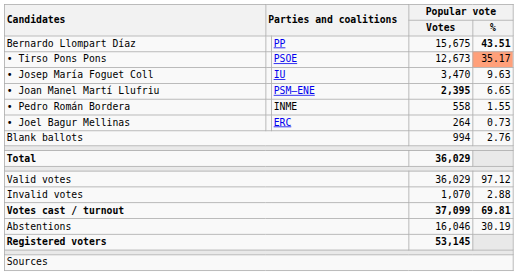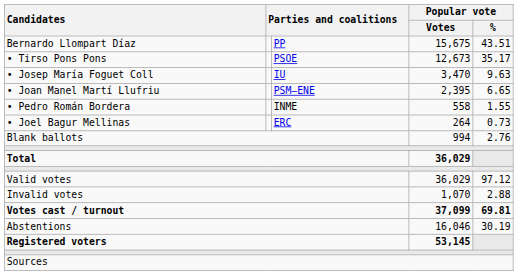(496, 44) bold -> (496, 44) normal
(496, 60) lightsalmon background -> (496, 60) no background
(456, 91) bold -> (456, 91) normal
